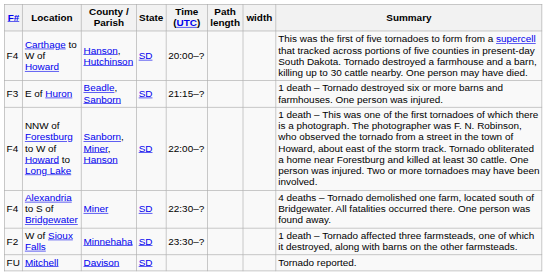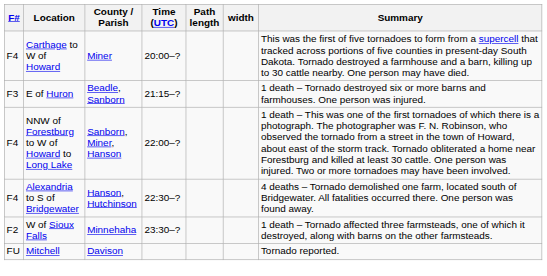- column: (151, 17)
(108, 55) Hanson, Hutchinson -> (100, 55) Miner
(96, 209) Miner -> (112, 198) Hanson, Hutchinson
